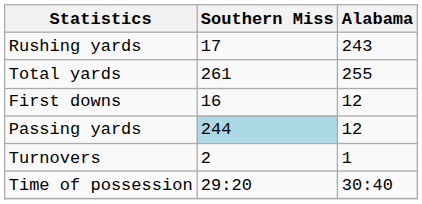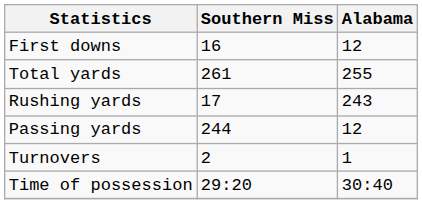rows swapped: (65, 102) <-> (75, 46)
(216, 130) lightblue background -> (216, 130) no background
